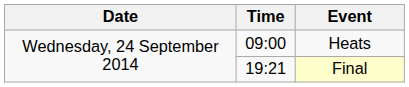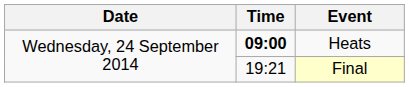(266, 43) normal -> (266, 43) bold
